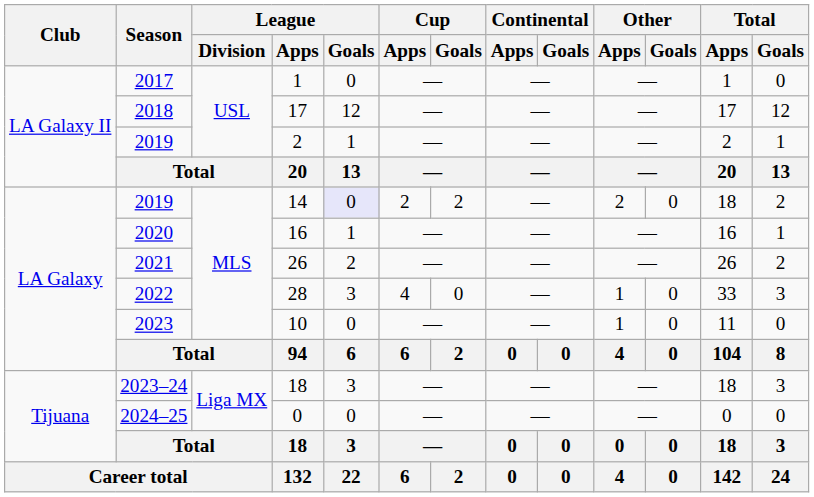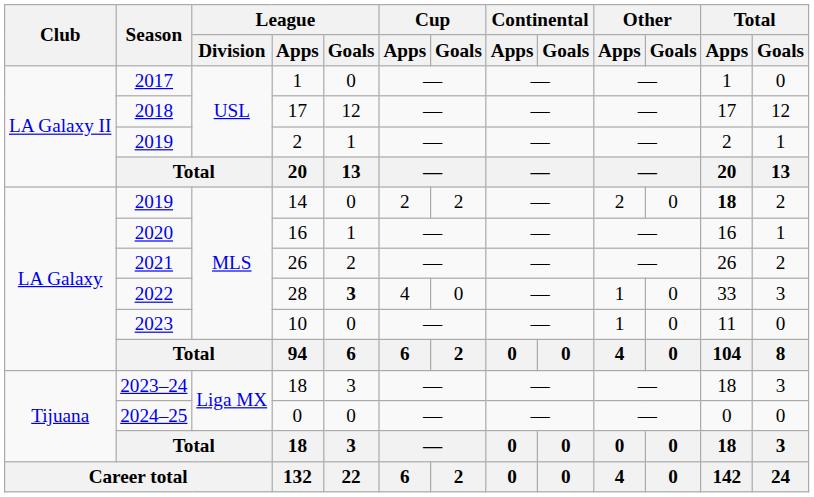(351, 202) lavender background -> (351, 202) no background
(727, 202) normal -> (727, 202) bold
(351, 293) normal -> (351, 293) bold
